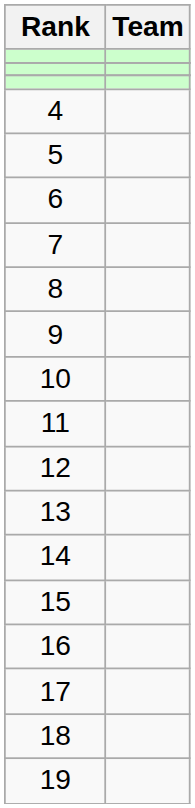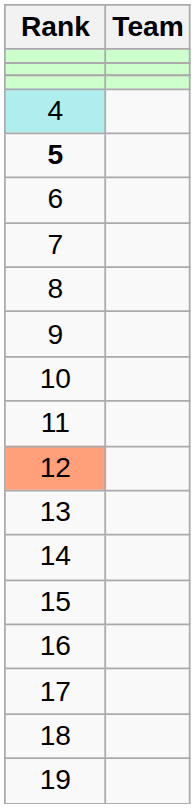(55, 110) no background -> (55, 110) paleturquoise background
(55, 155) normal -> (55, 155) bold
(55, 467) no background -> (55, 467) lightsalmon background
